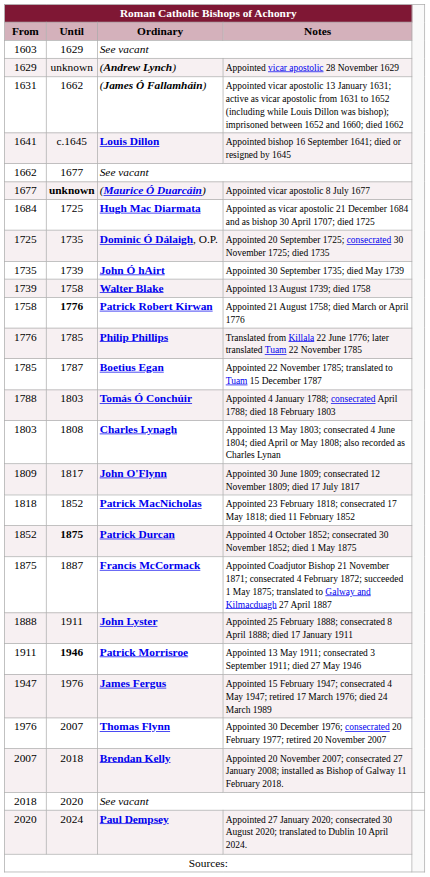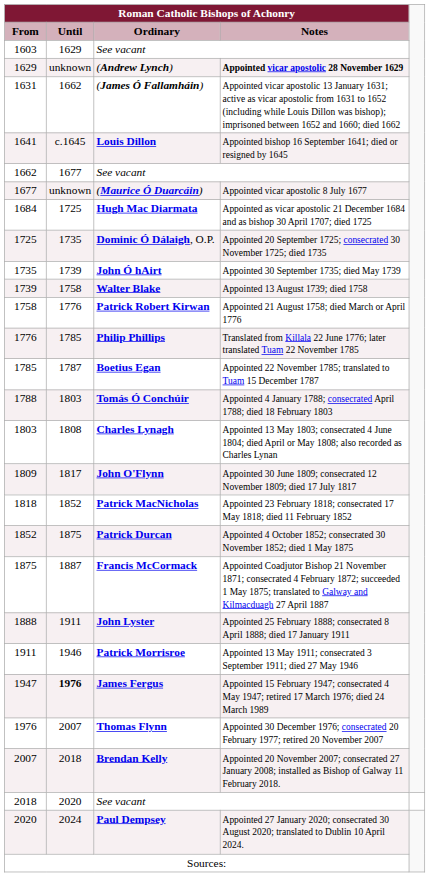(312, 68) normal -> (313, 67) bold
(72, 190) bold -> (70, 190) normal
(72, 306) bold -> (70, 306) normal
(72, 534) bold -> (70, 534) normal
(72, 652) bold -> (70, 652) normal
(72, 683) normal -> (70, 683) bold
